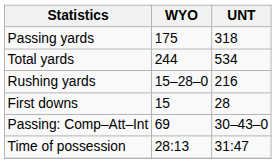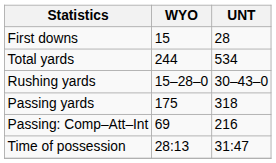rows swapped: (43, 103) <-> (51, 37)
(226, 81) 216 -> (241, 81) 30–43–0
(241, 125) 30–43–0 -> (226, 125) 216
